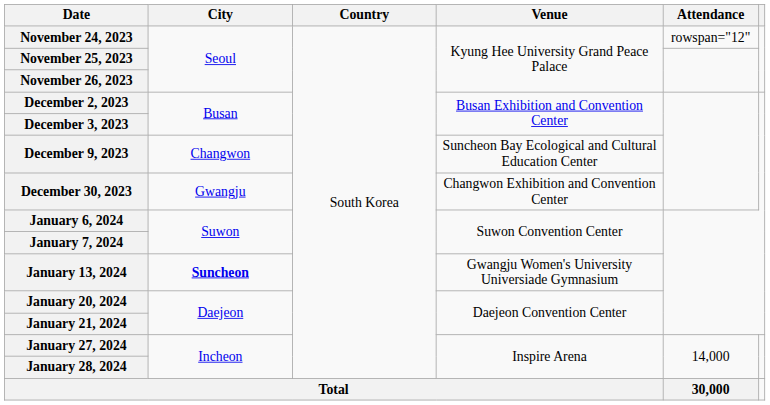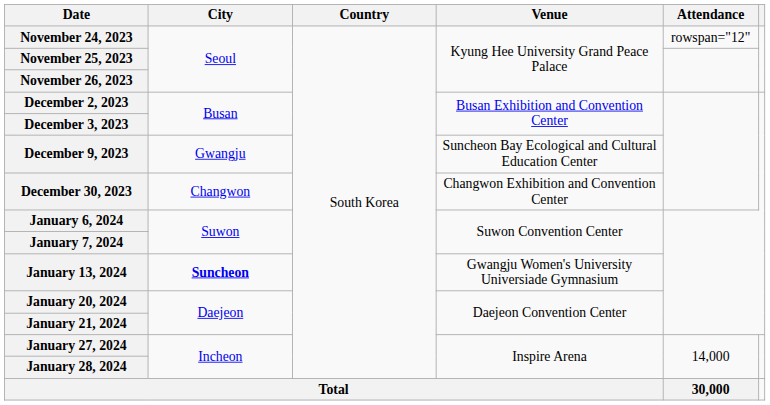(220, 154) Changwon -> (220, 154) Gwangju
(220, 191) Gwangju -> (220, 191) Changwon
